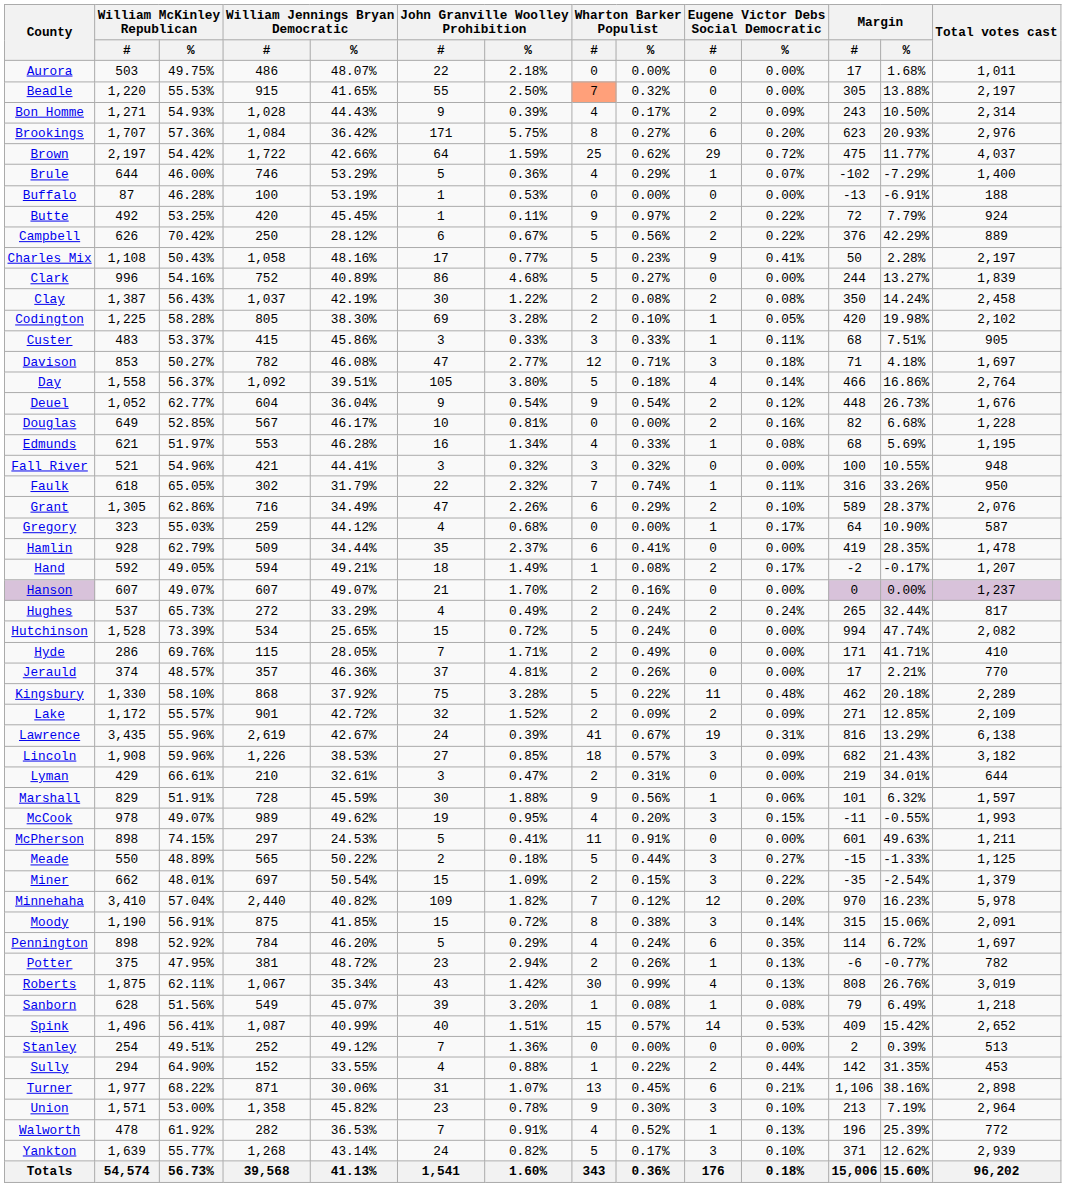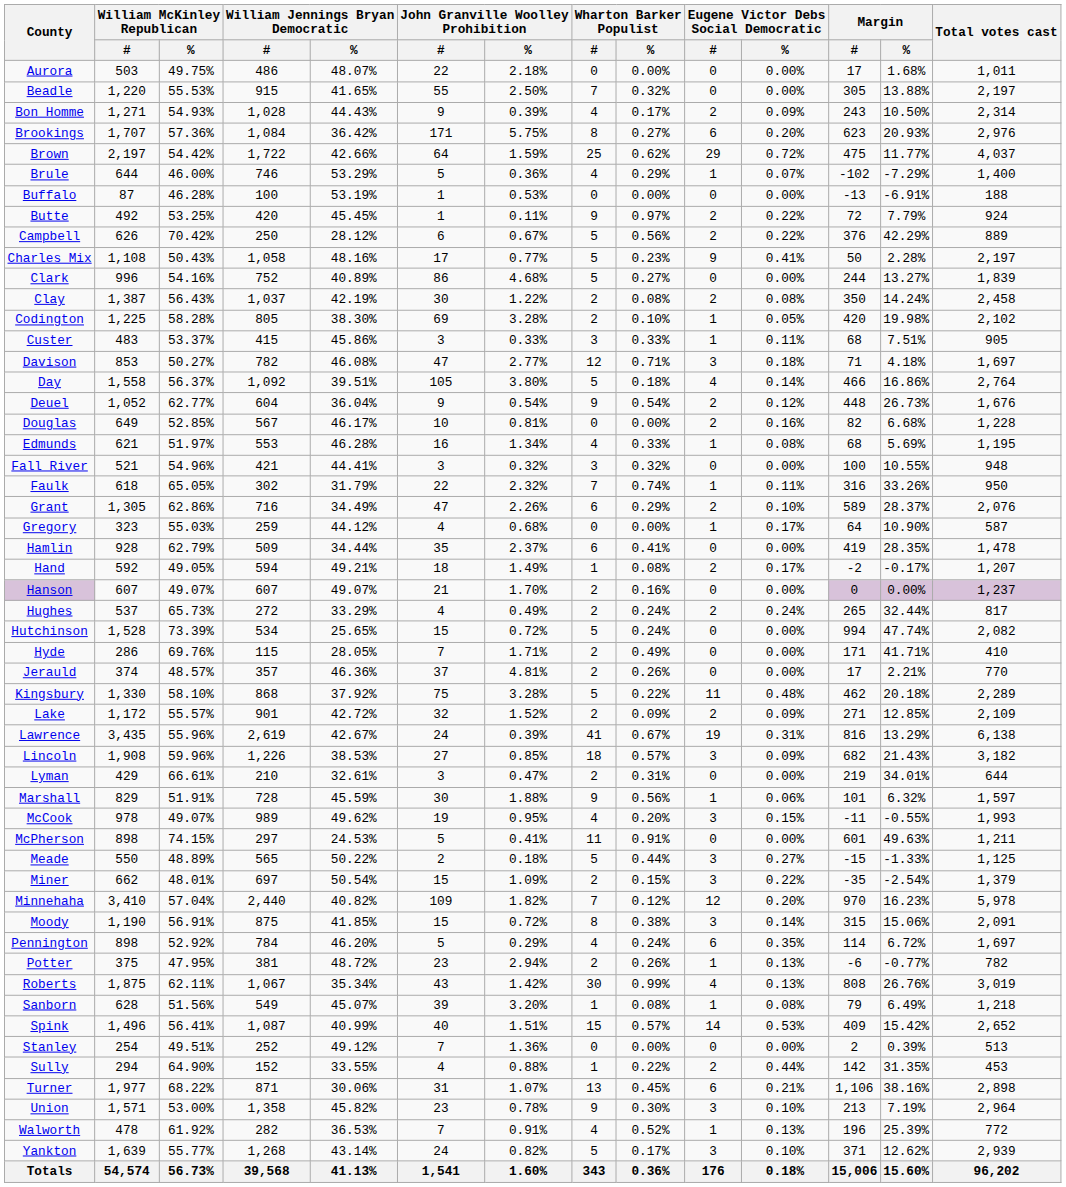(594, 92) lightsalmon background -> (594, 92) no background
